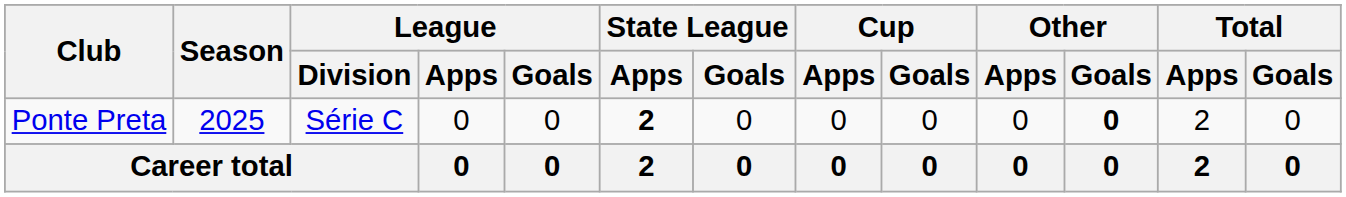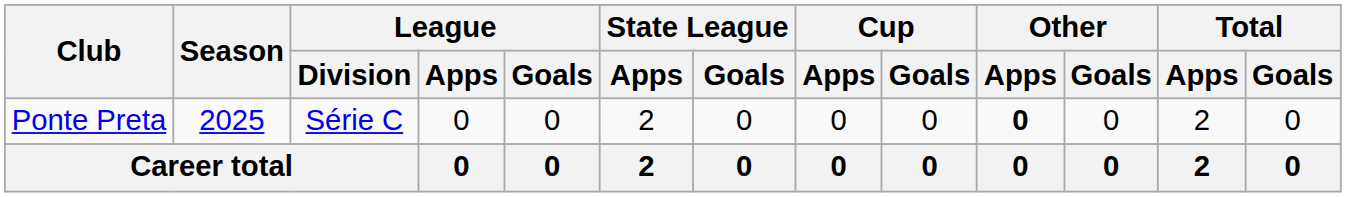(646, 120) bold -> (646, 120) normal
(1020, 120) normal -> (1020, 120) bold
(1111, 120) bold -> (1111, 120) normal
